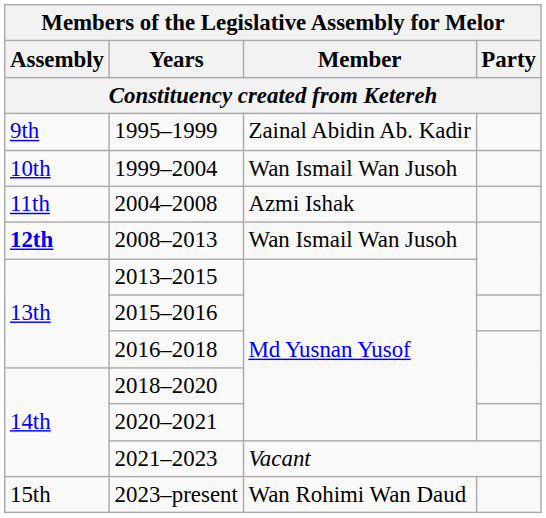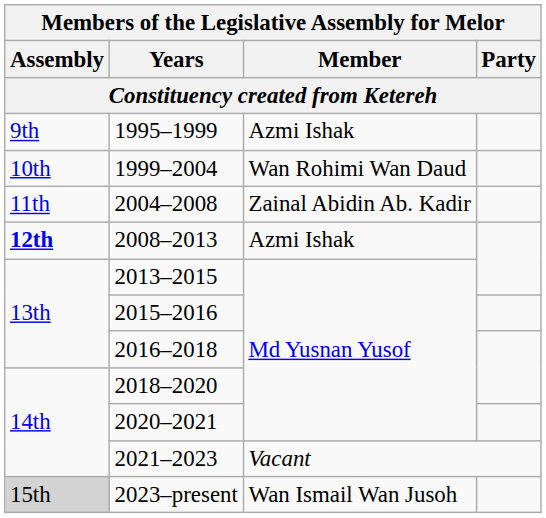(360, 131) Zainal Abidin Ab. Kadir -> (301, 131) Azmi Ishak
(353, 167) Wan Ismail Wan Jusoh -> (357, 167) Wan Rohimi Wan Daud
(301, 204) Azmi Ishak -> (360, 204) Zainal Abidin Ab. Kadir
(353, 240) Wan Ismail Wan Jusoh -> (301, 240) Azmi Ishak
(30, 494) no background -> (30, 494) lightgrey background
(357, 494) Wan Rohimi Wan Daud -> (353, 494) Wan Ismail Wan Jusoh
